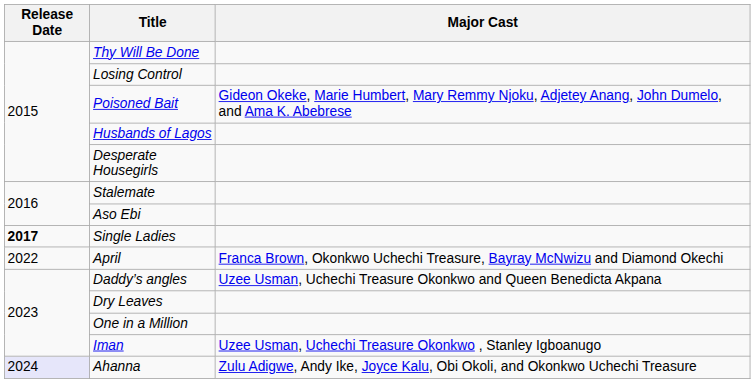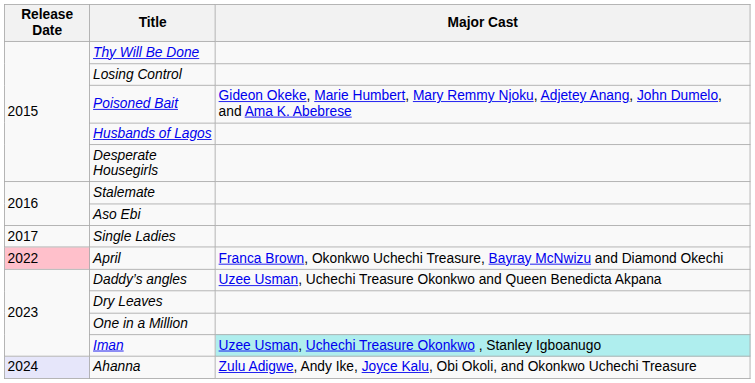(23, 236) bold -> (23, 236) normal
(23, 258) no background -> (23, 258) pink background
(410, 345) no background -> (410, 345) paleturquoise background
